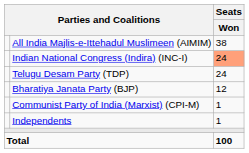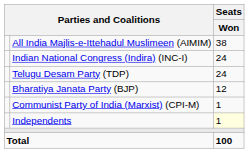(221, 58) lightsalmon background -> (221, 58) no background
(219, 120) no background -> (219, 120) lightyellow background
